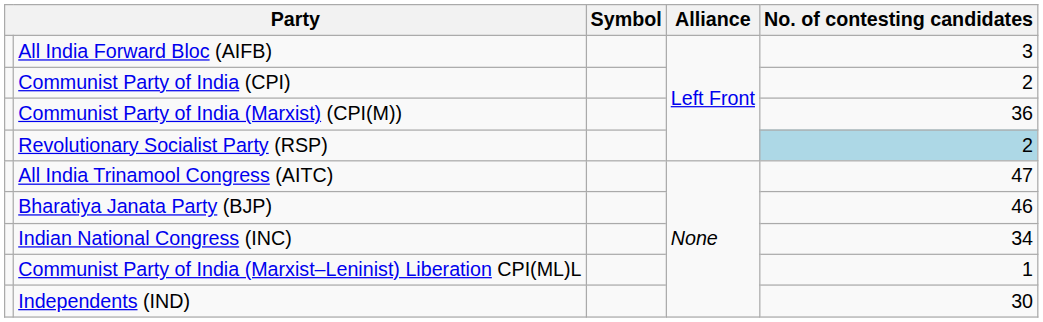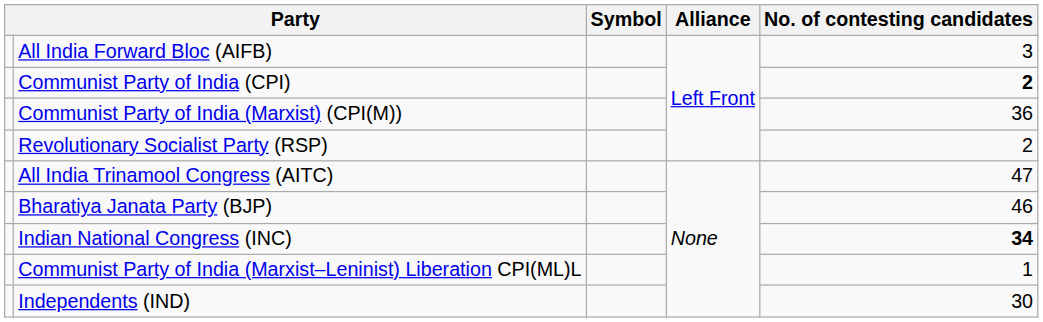(1028, 82) normal -> (1028, 82) bold
(1028, 144) lightblue background -> (1028, 144) no background
(1022, 238) normal -> (1022, 238) bold
